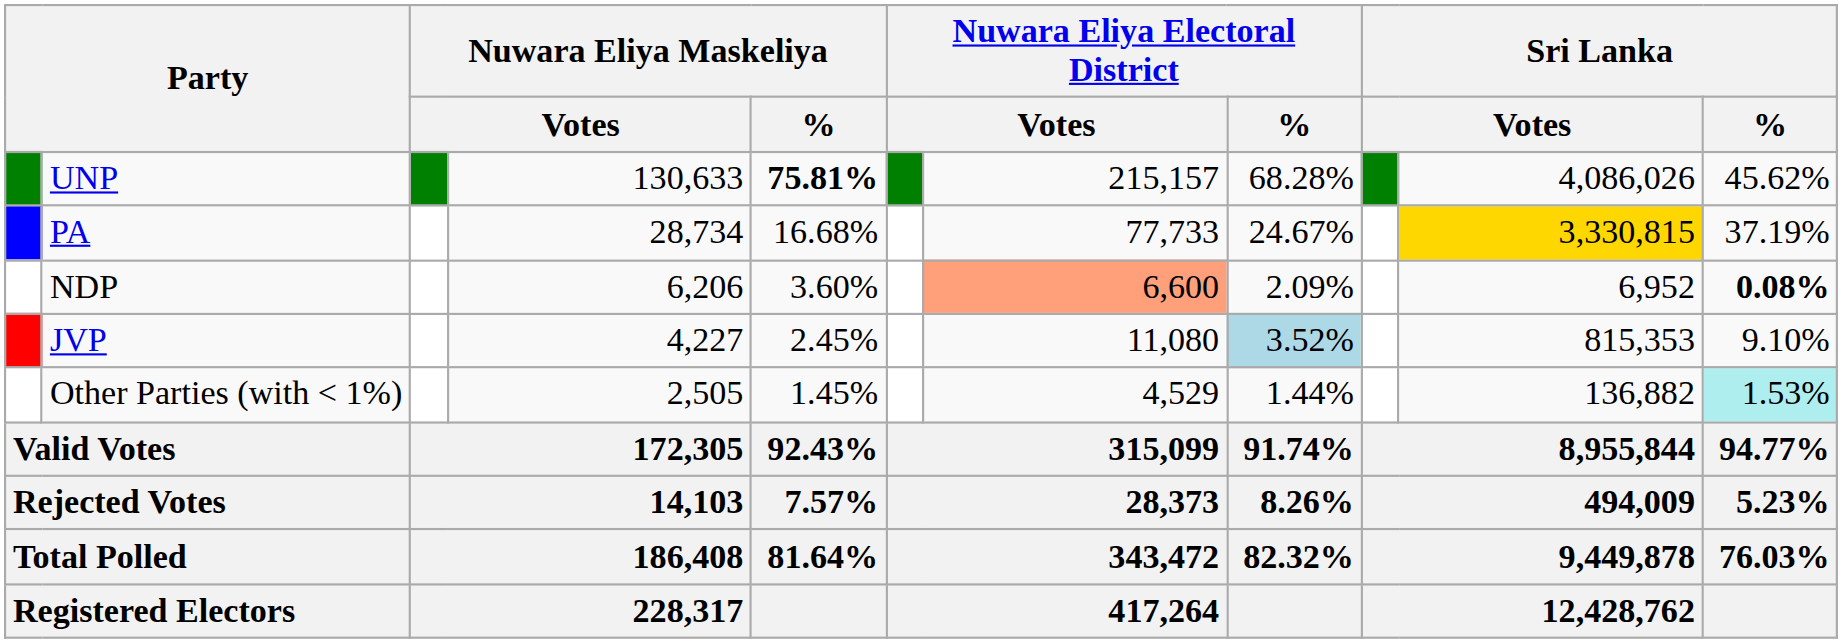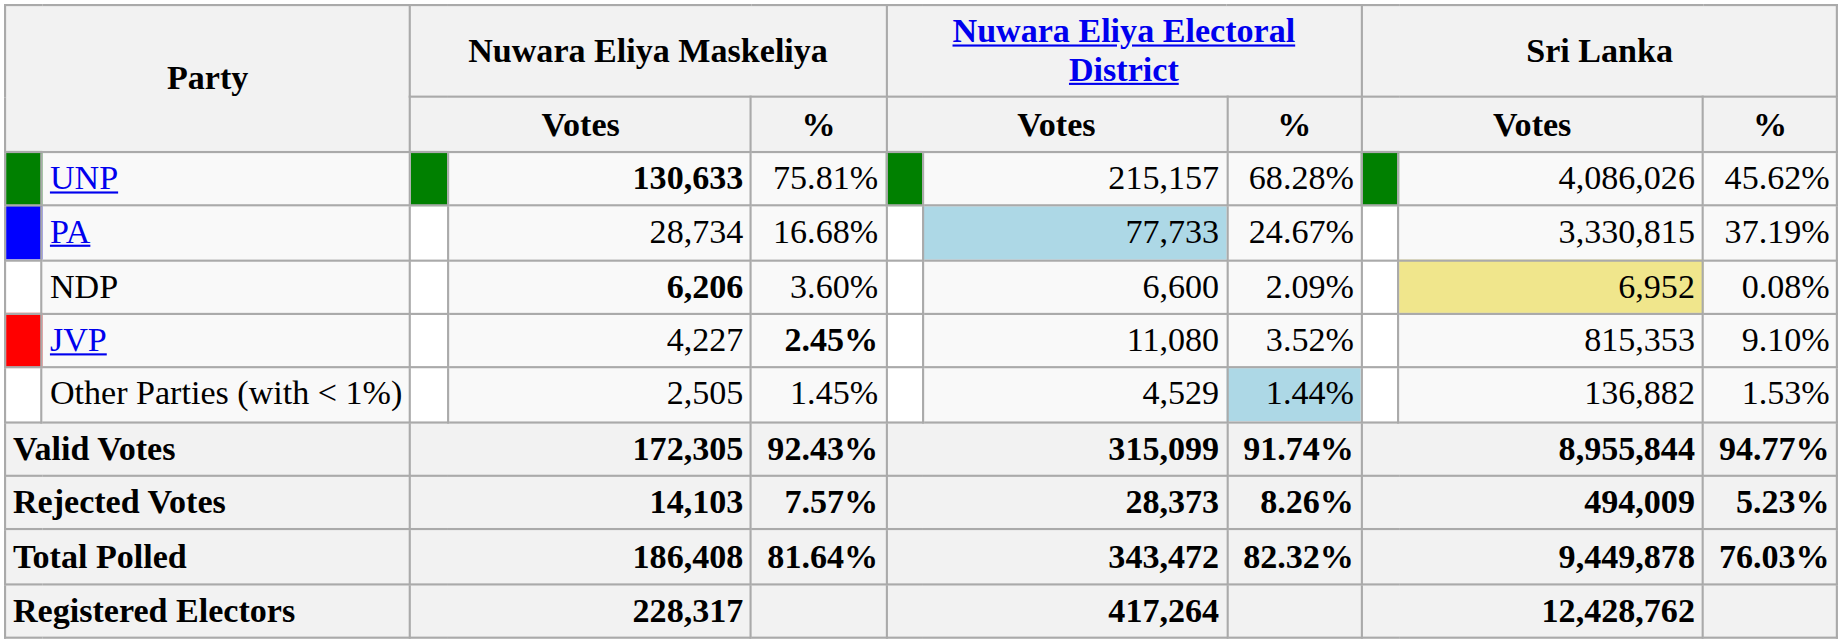(688, 177) normal -> (688, 177) bold
(823, 177) bold -> (826, 177) normal
(1172, 232) no background -> (1172, 232) lightblue background
(1627, 232) gold background -> (1627, 232) no background
(705, 286) normal -> (705, 286) bold
(1181, 286) lightsalmon background -> (1181, 286) no background
(1657, 286) no background -> (1657, 286) khaki background
(1783, 286) bold -> (1786, 286) normal
(834, 340) normal -> (831, 340) bold
(1310, 340) lightblue background -> (1310, 340) no background
(1310, 394) no background -> (1310, 394) lightblue background
(1786, 394) paleturquoise background -> (1786, 394) no background
